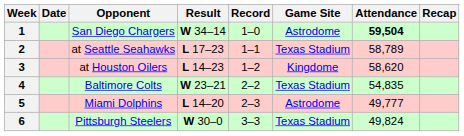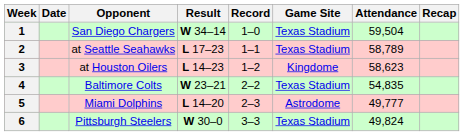(313, 31) Astrodome -> (313, 31) Texas Stadium
(386, 31) bold -> (386, 31) normal
(386, 67) 58,620 -> (386, 67) 58,623
